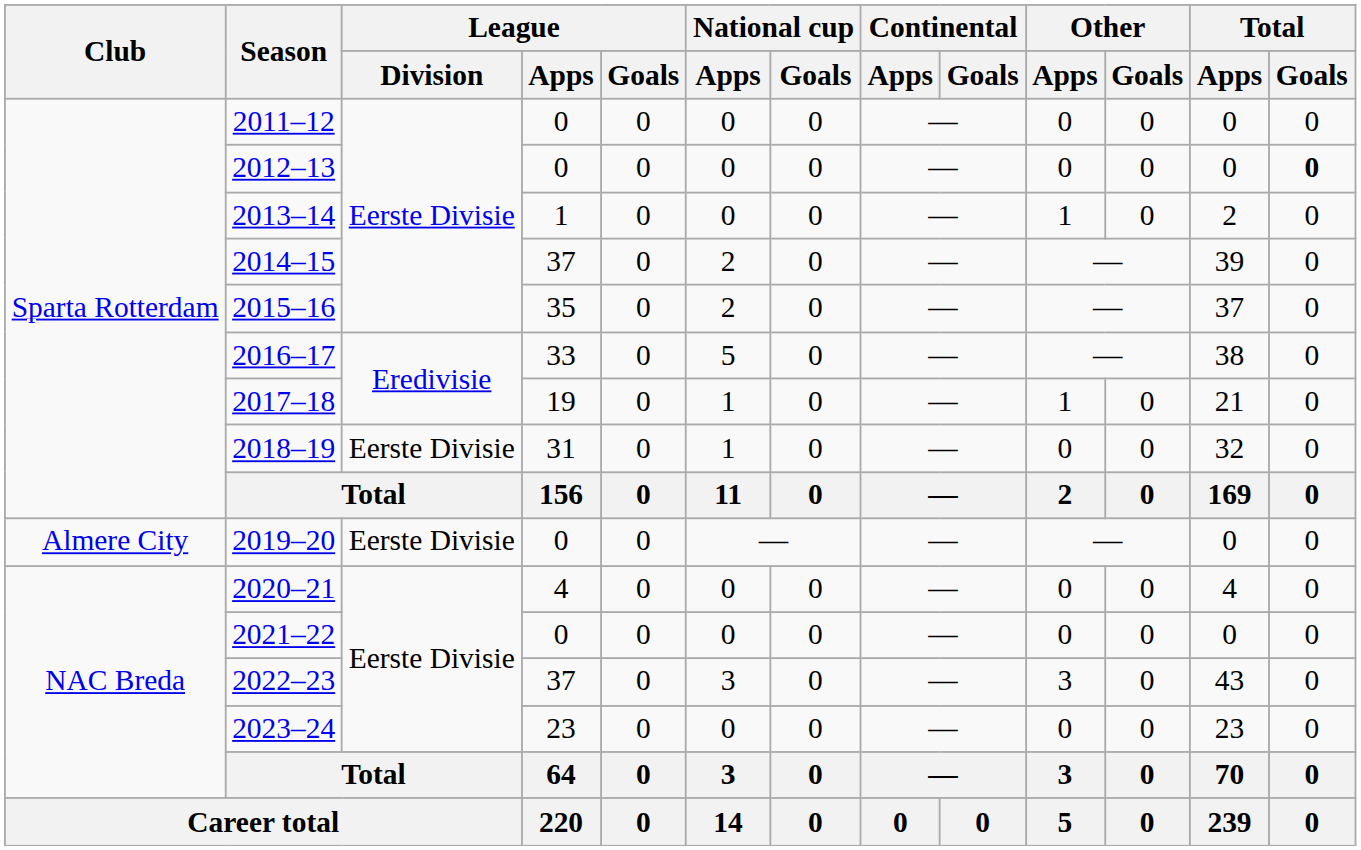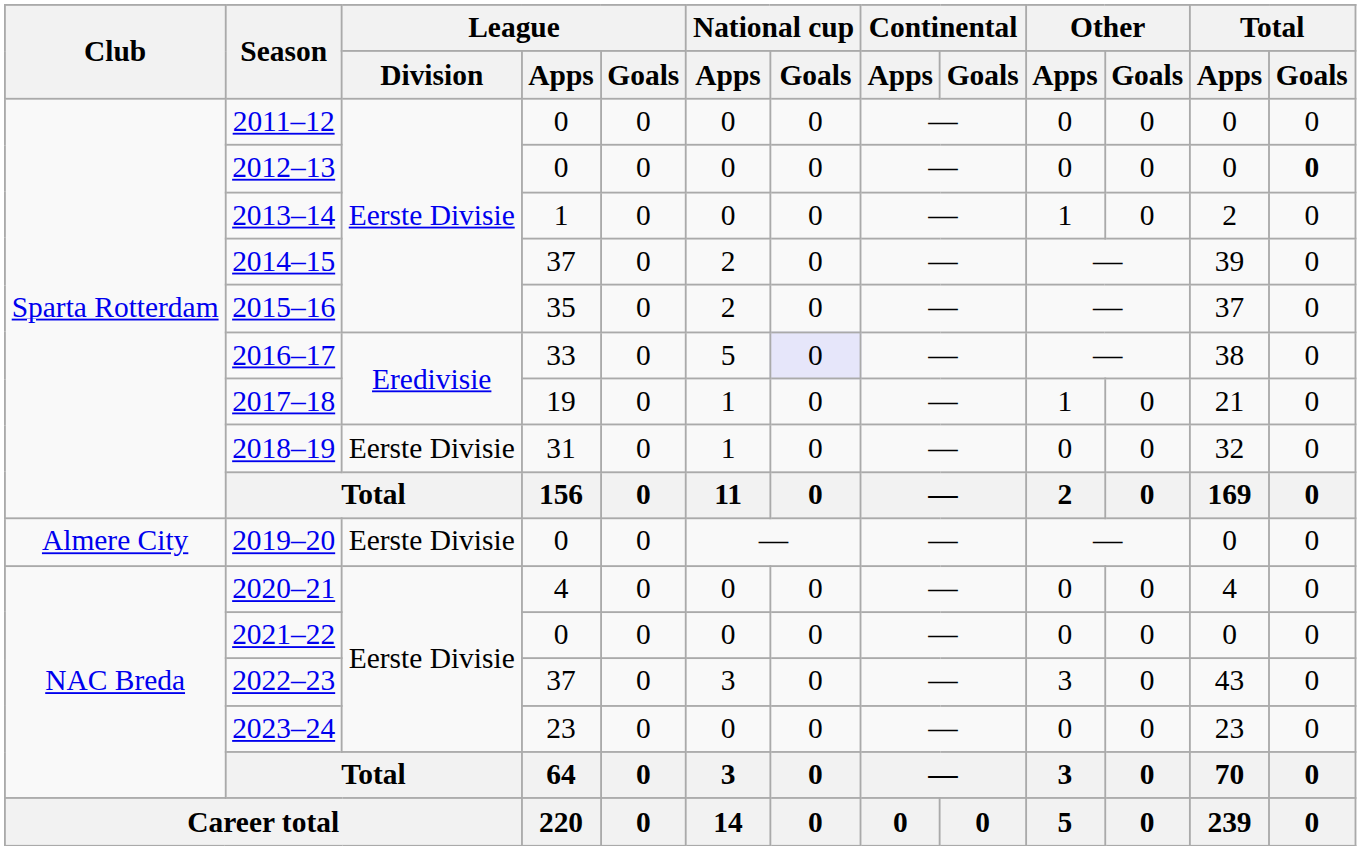(815, 354) no background -> (815, 354) lavender background
